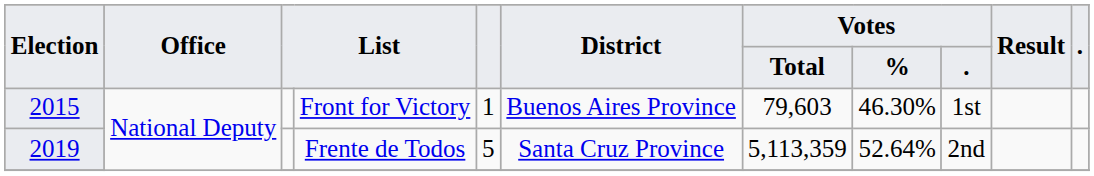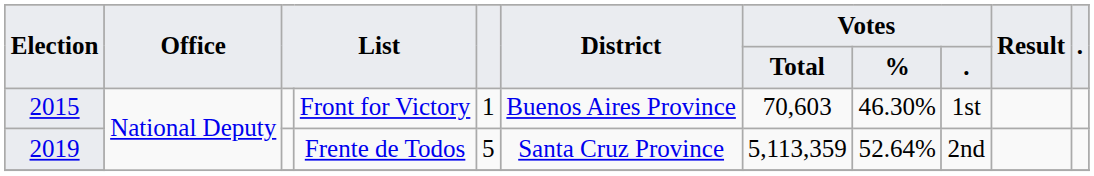(797, 108) 79,603 -> (797, 108) 70,603
